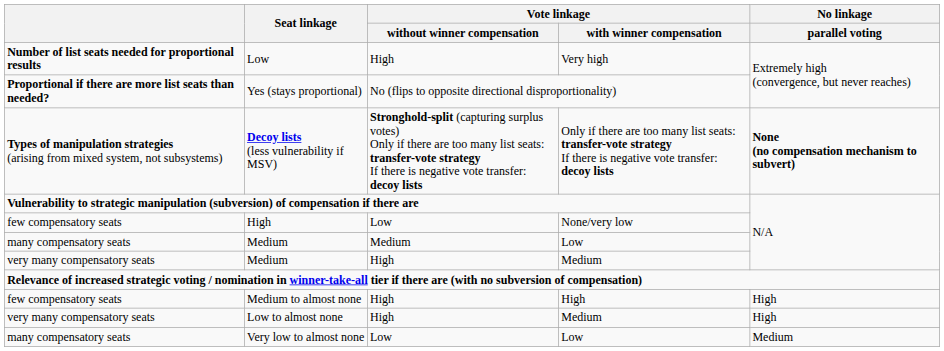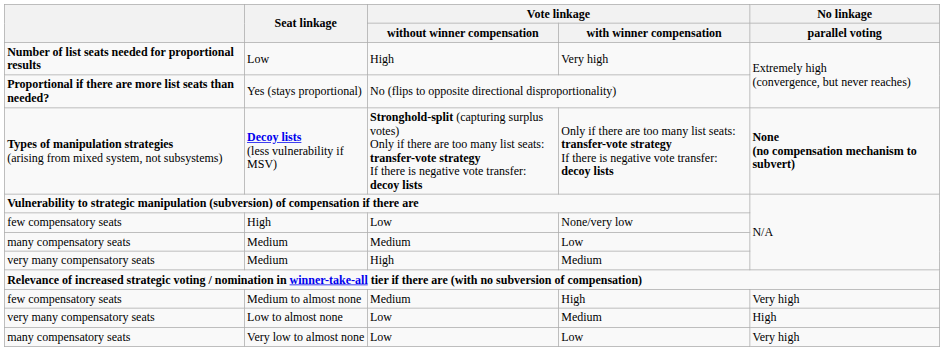(382, 298) High -> (390, 298) Medium
(764, 298) High -> (776, 298) Very high
(382, 317) High -> (381, 317) Low
(773, 336) Medium -> (776, 336) Very high
